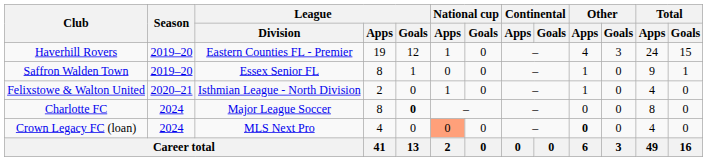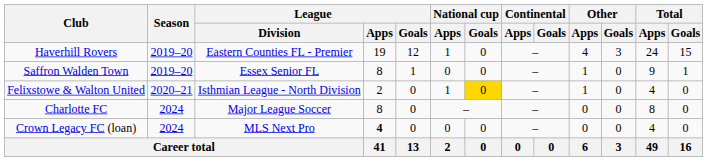(483, 90) no background -> (483, 90) gold background
(413, 109) bold -> (413, 109) normal
(380, 128) normal -> (380, 128) bold
(448, 128) lightsalmon background -> (448, 128) no background
(585, 128) bold -> (585, 128) normal
